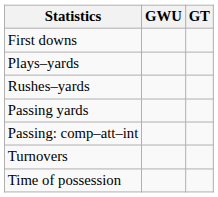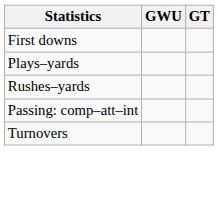- row: (48, 110)
- row: (64, 180)
